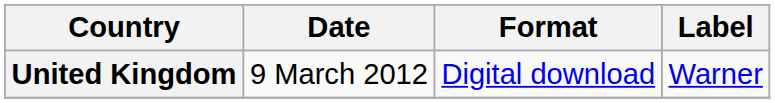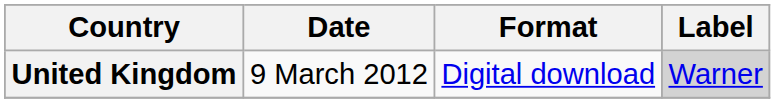(716, 73) no background -> (716, 73) lightgrey background
